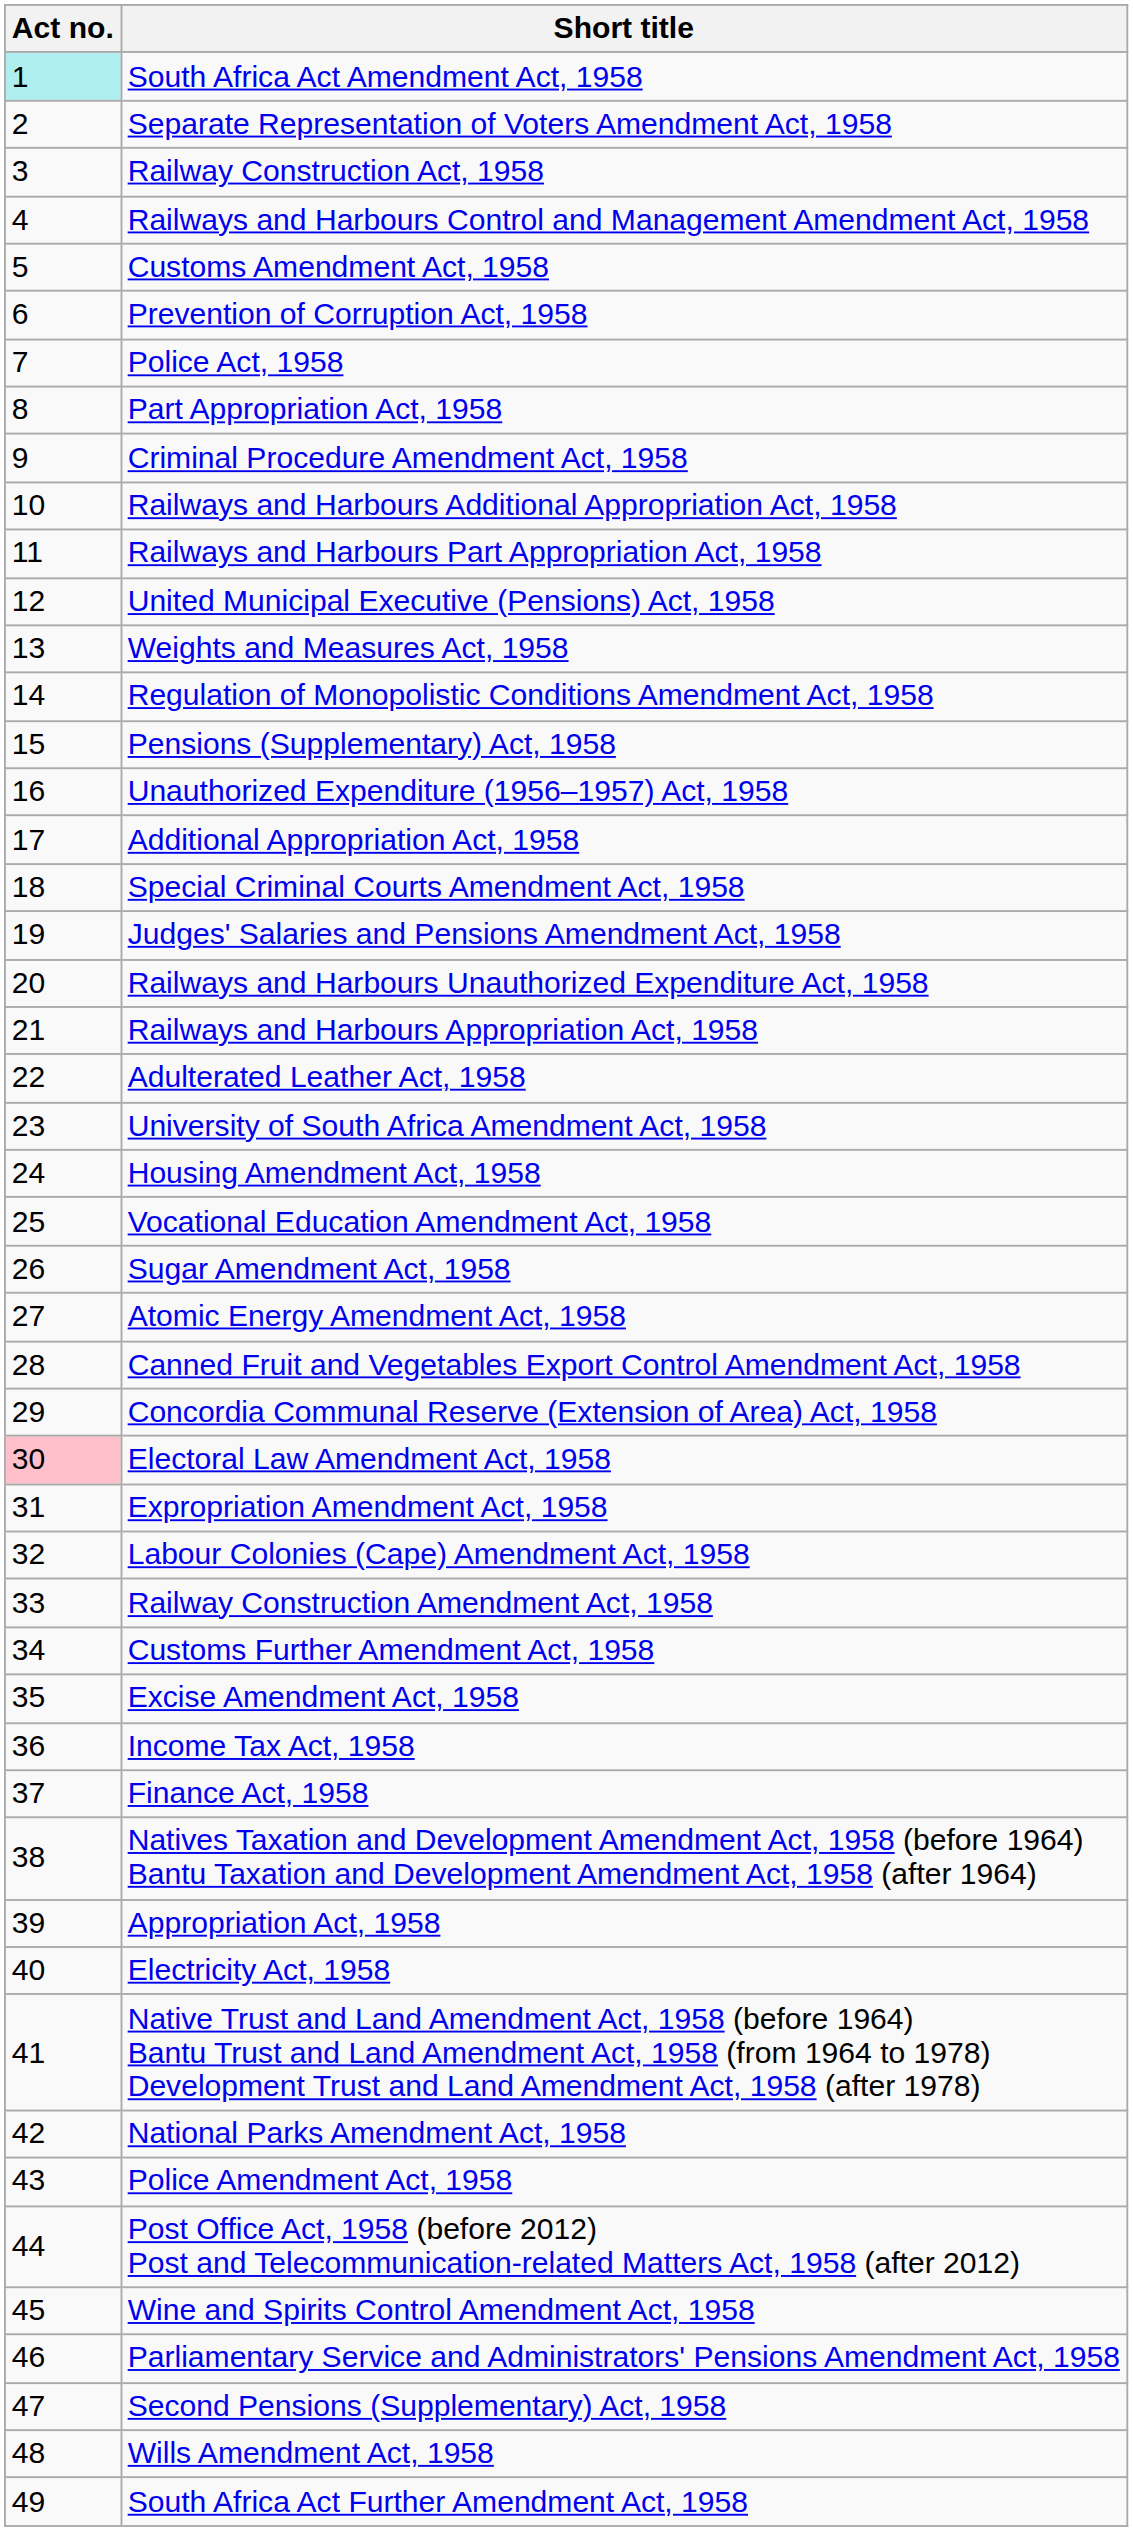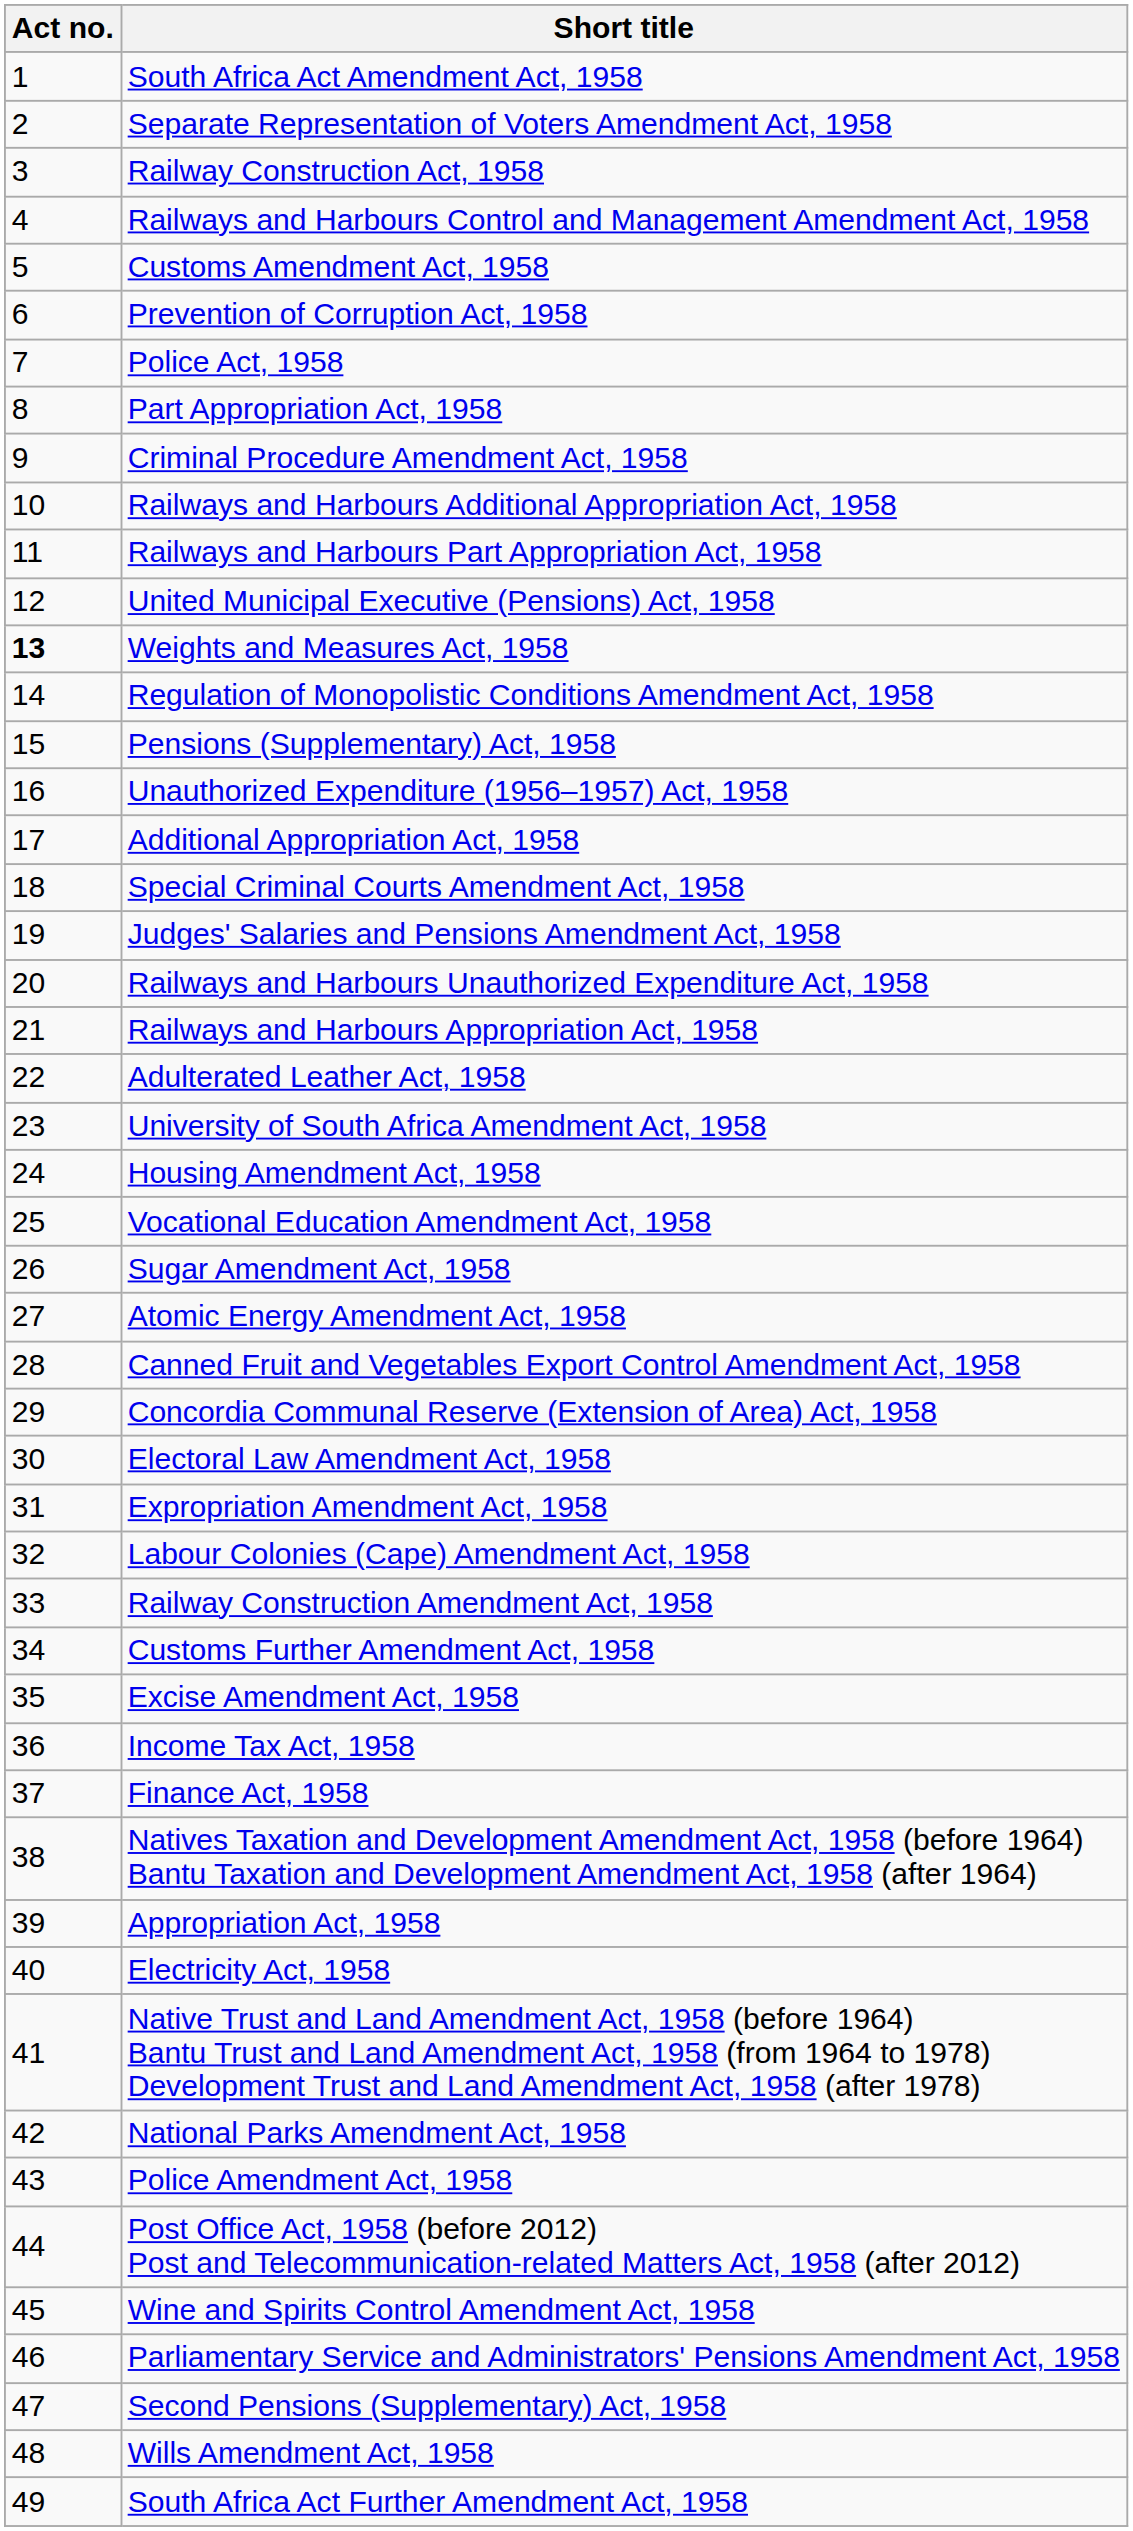(20, 76) paleturquoise background -> (20, 76) no background
(29, 648) normal -> (29, 648) bold
(29, 1459) pink background -> (29, 1459) no background
